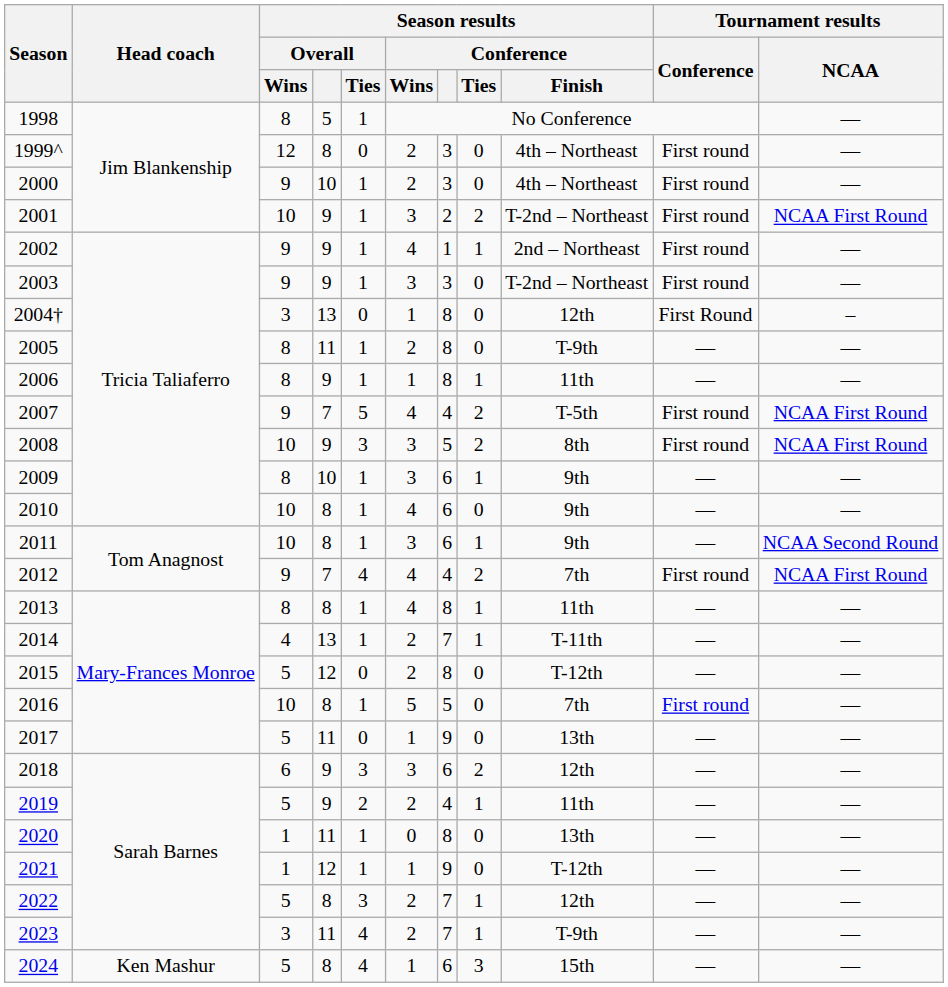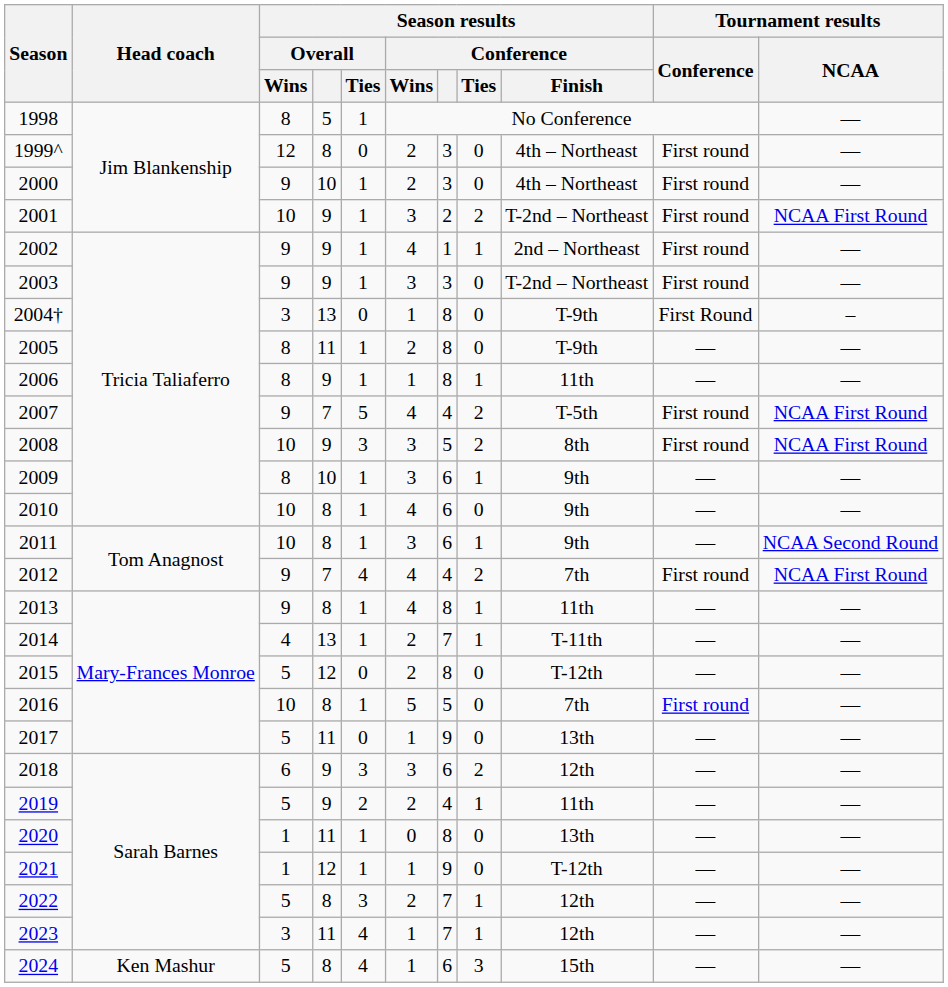(577, 314) 12th -> (577, 314) T-9th
(286, 607) 8 -> (286, 607) 9
(411, 933) 2 -> (411, 933) 1
(577, 933) T-9th -> (577, 933) 12th
